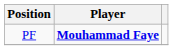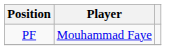(108, 34) bold -> (104, 34) normal
